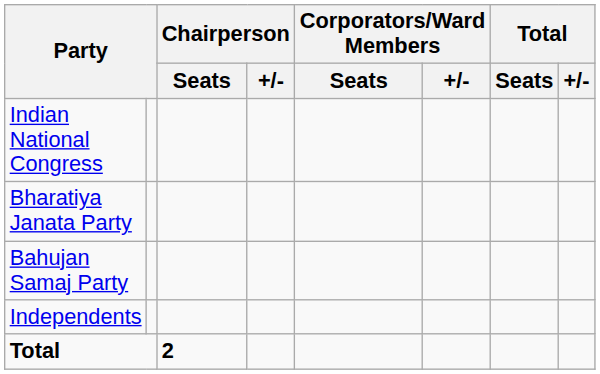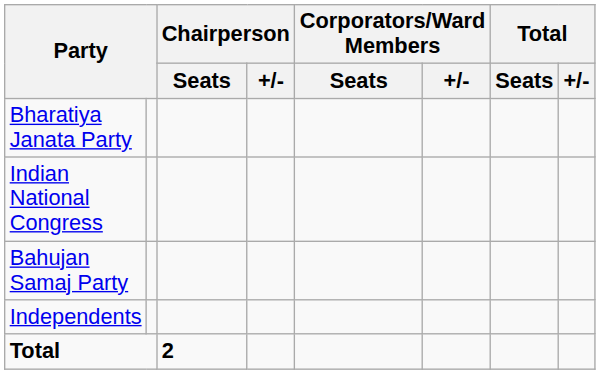rows swapped: (71, 210) <-> (56, 139)
